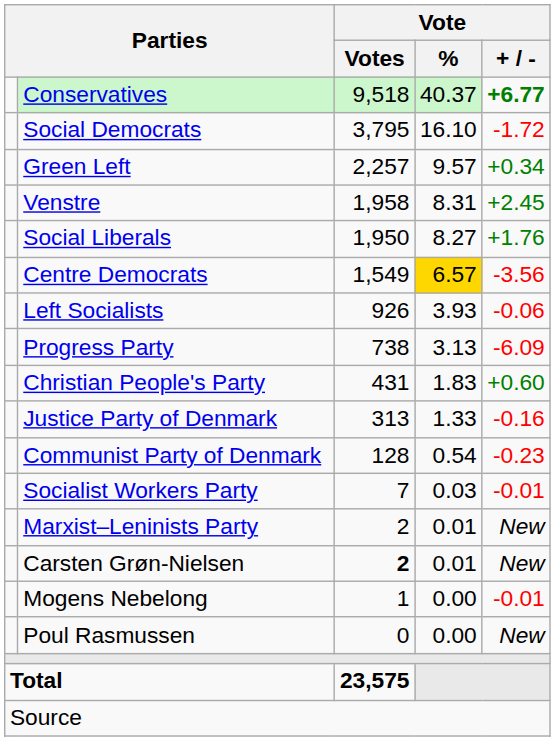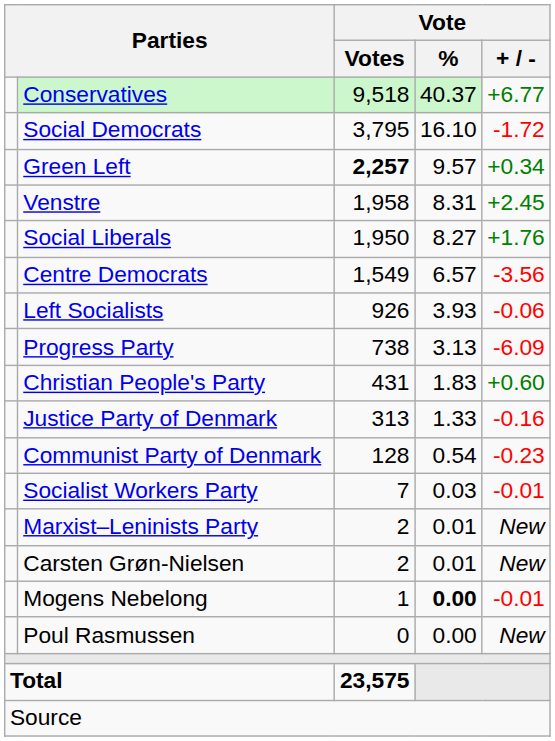(516, 94) bold -> (516, 94) normal
(381, 166) normal -> (381, 166) bold
(455, 274) gold background -> (455, 274) no background
(403, 563) bold -> (403, 563) normal
(455, 599) normal -> (455, 599) bold
